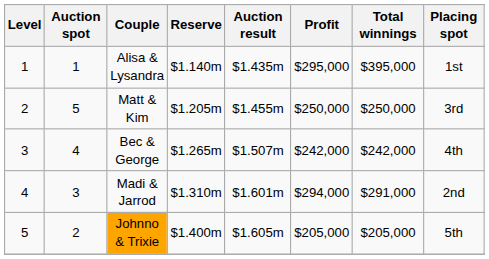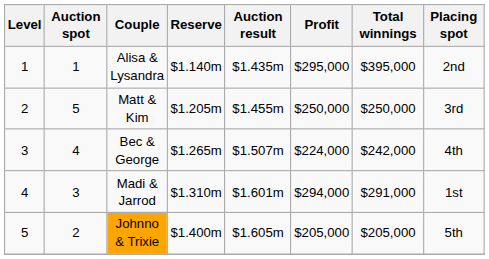(454, 67) 1st -> (454, 67) 2nd
(322, 150) $242,000 -> (322, 150) $224,000
(454, 192) 2nd -> (454, 192) 1st
